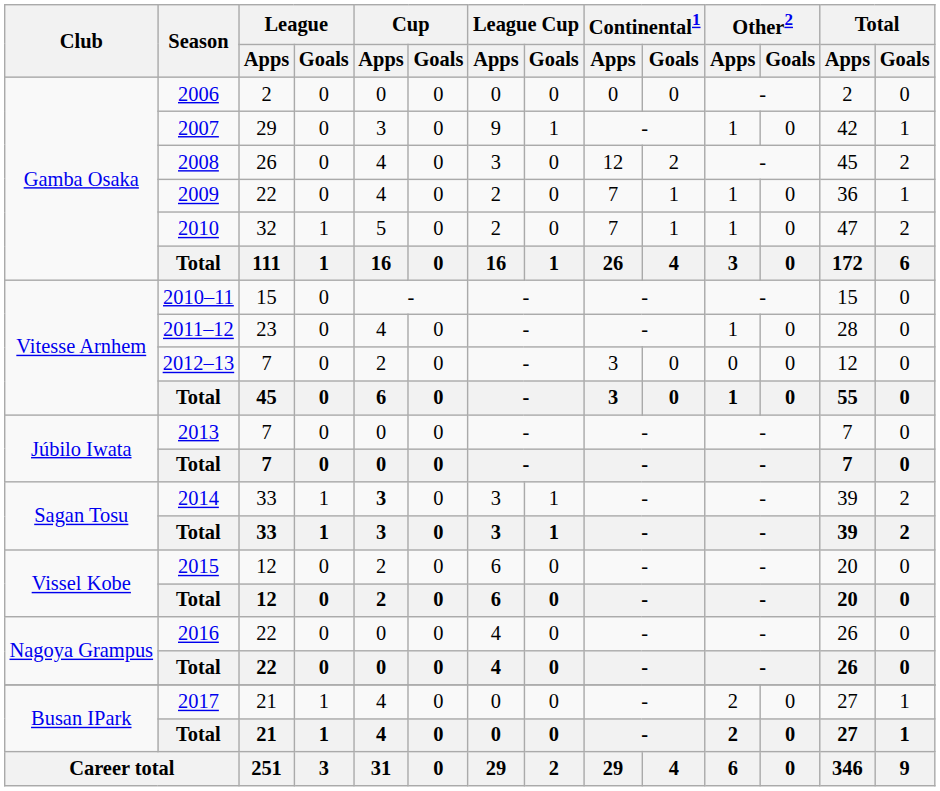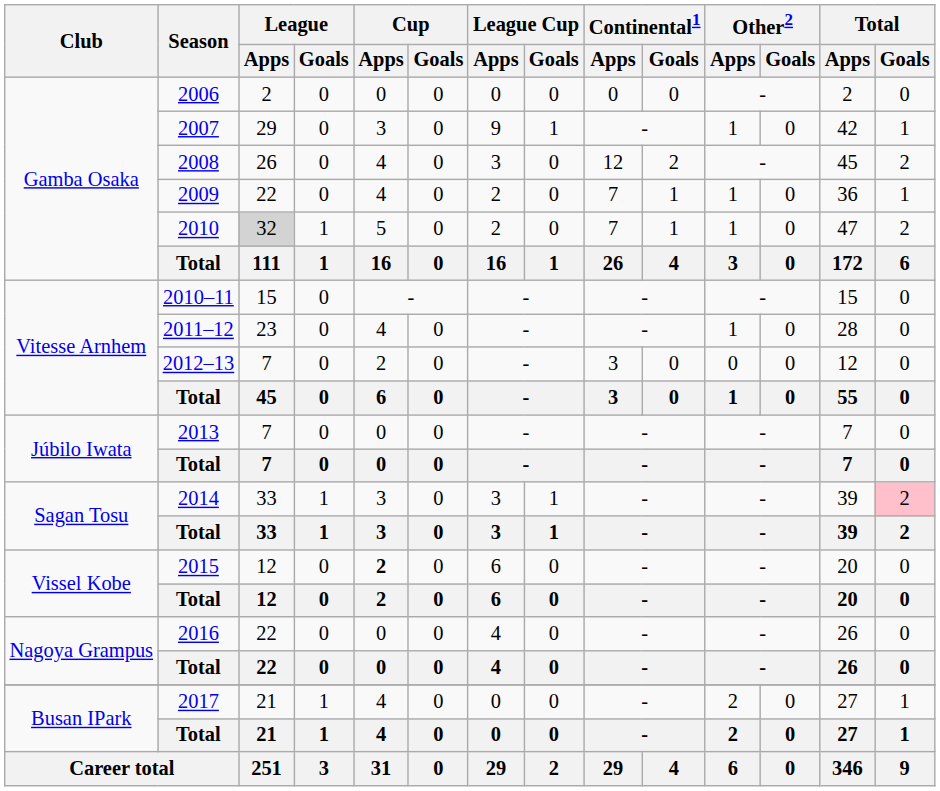(266, 229) no background -> (266, 229) lightgrey background
(381, 499) bold -> (381, 499) normal
(905, 499) no background -> (905, 499) pink background
(381, 566) normal -> (381, 566) bold
